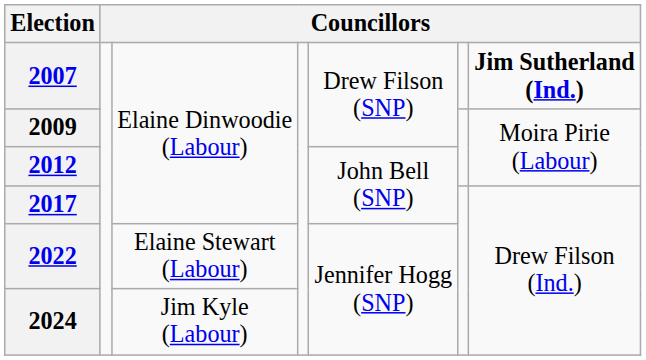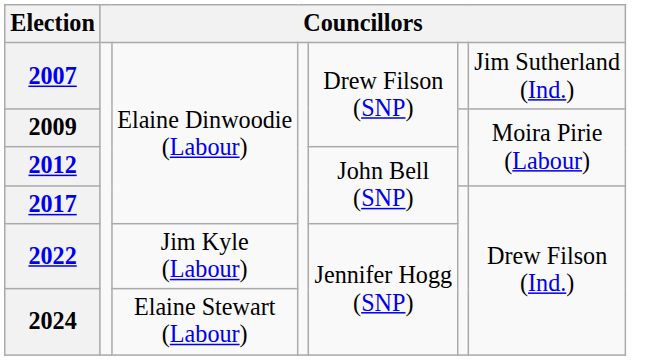(555, 75) bold -> (547, 75) normal
(205, 256) Elaine Stewart (Labour) -> (205, 256) Jim Kyle (Labour)
(205, 321) Jim Kyle (Labour) -> (205, 321) Elaine Stewart (Labour)
